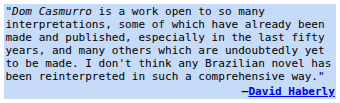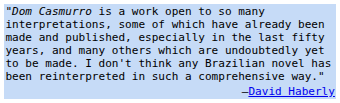(288, 92) bold -> (288, 92) normal
